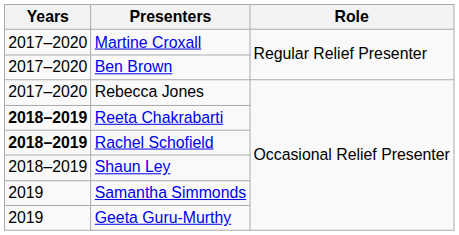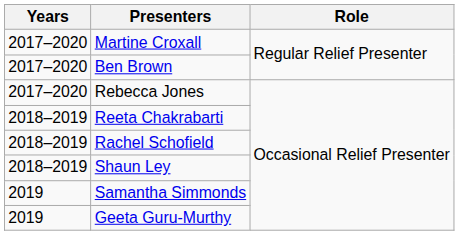(48, 117) bold -> (48, 117) normal
(48, 142) bold -> (48, 142) normal
